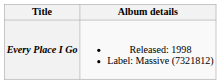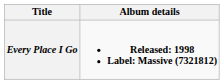(148, 55) normal -> (150, 55) bold
